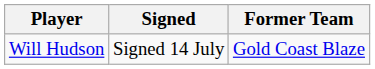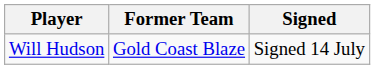columns swapped: (169, 19) <-> (299, 19)
